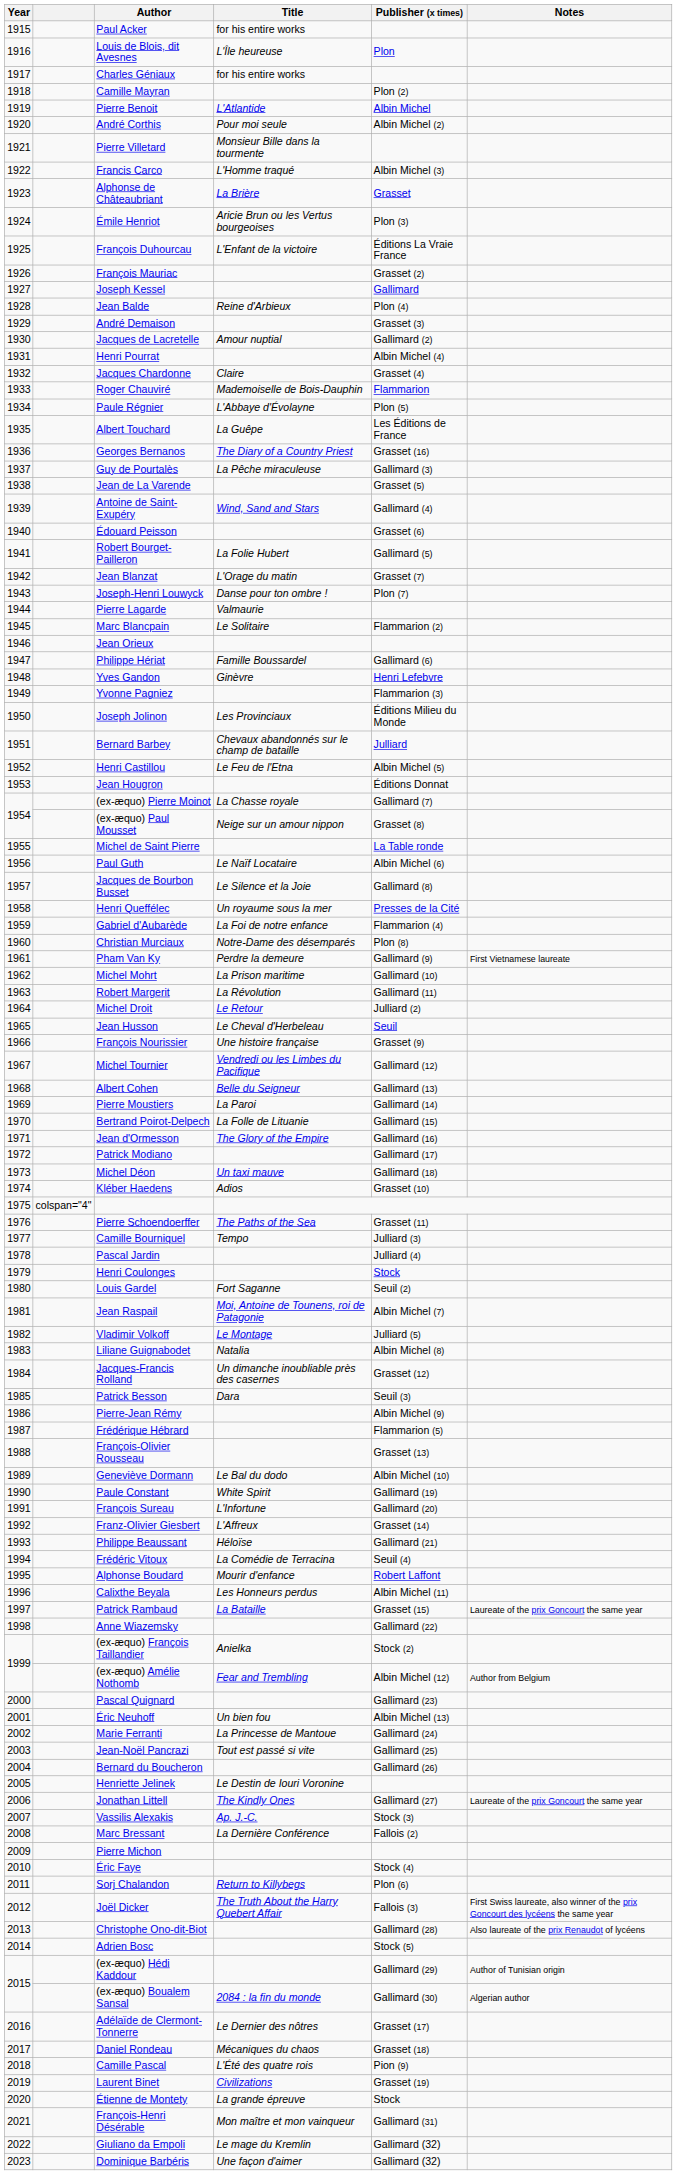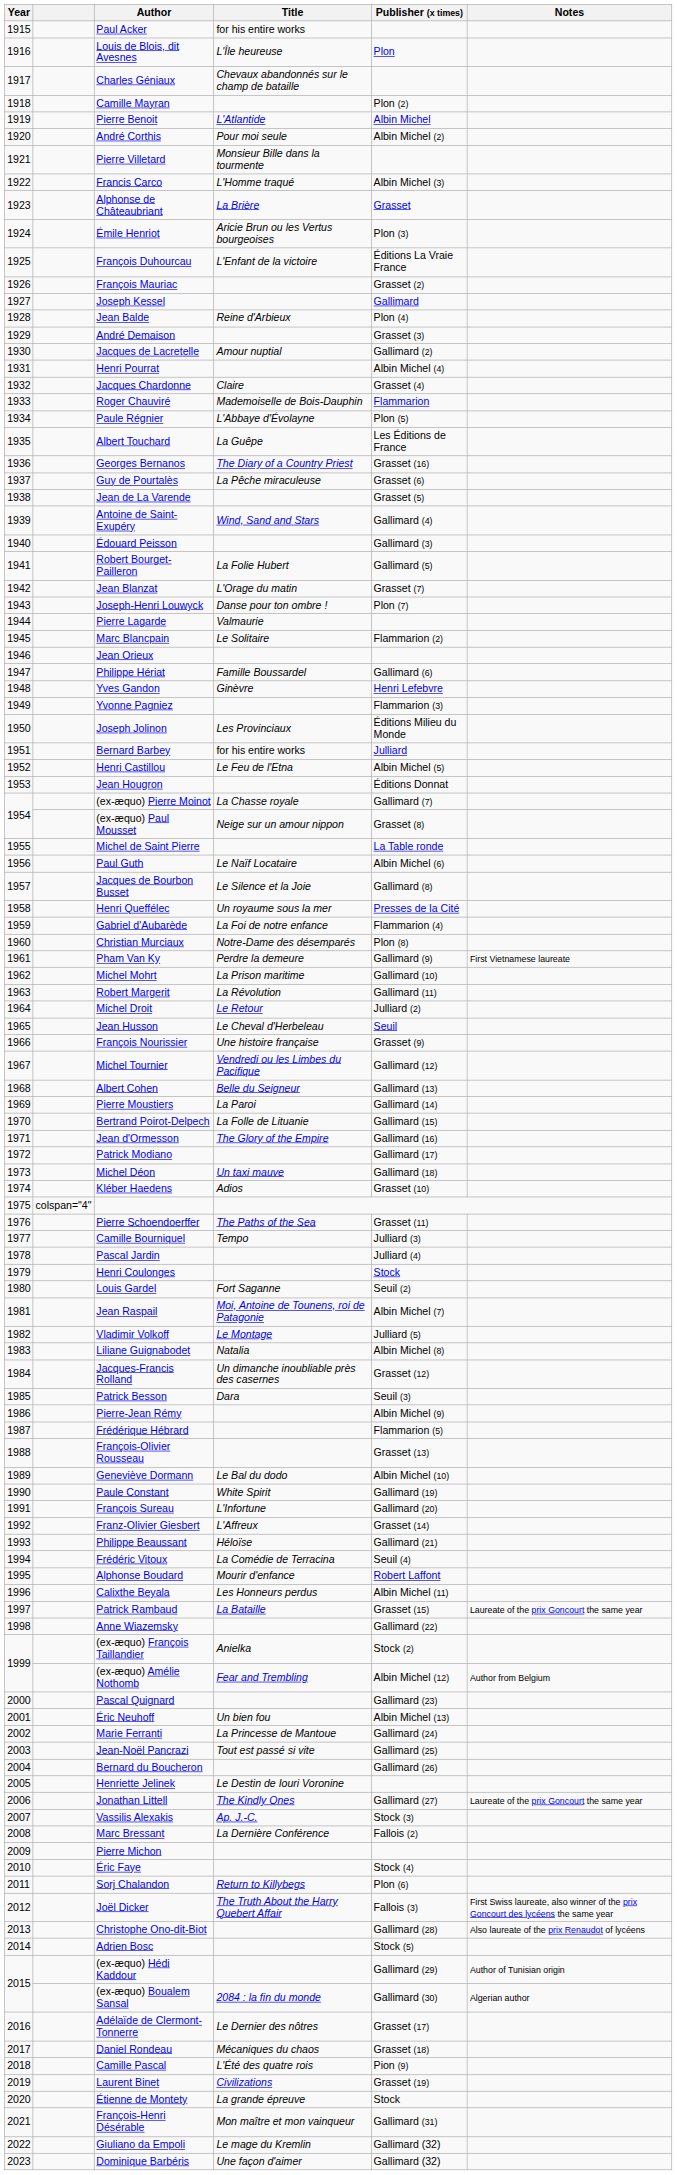(261, 74) for his entire works -> (282, 80) Chevaux abandonnés sur le champ de bataille
(403, 469) Gallimard (3) -> (399, 481) Grasset (6)
(399, 531) Grasset (6) -> (403, 543) Gallimard (3)
(282, 745) Chevaux abandonnés sur le champ de bataille -> (261, 751) for his entire works
